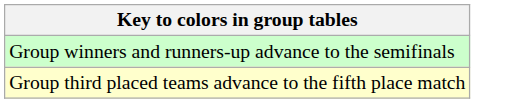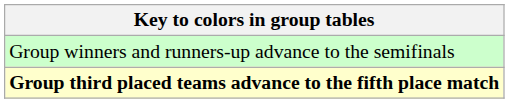(237, 82) normal -> (254, 82) bold
